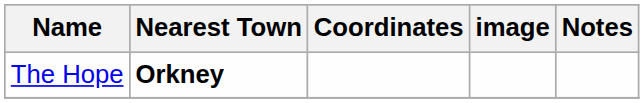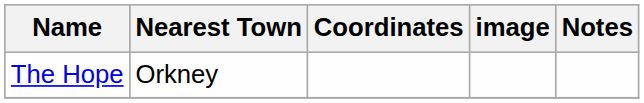(180, 74) bold -> (177, 74) normal
